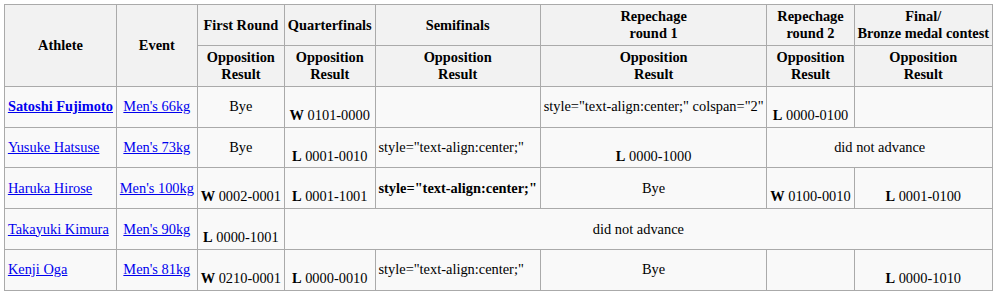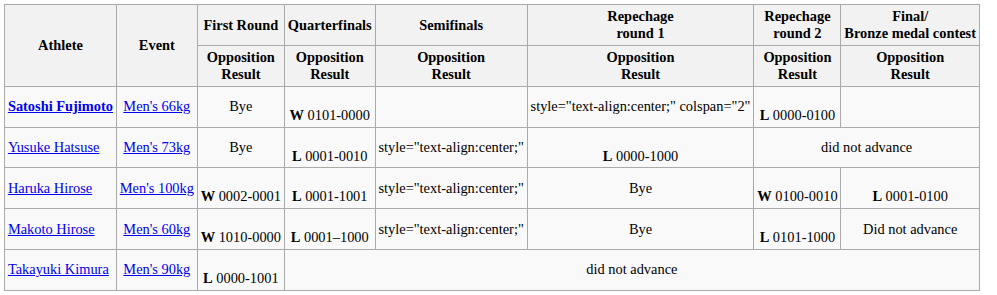(458, 188) bold -> (451, 188) normal
+ row: (51, 229)
- row: (38, 269)
